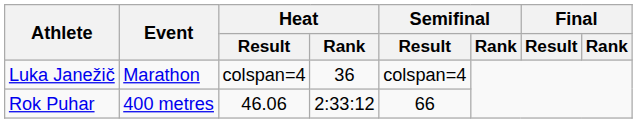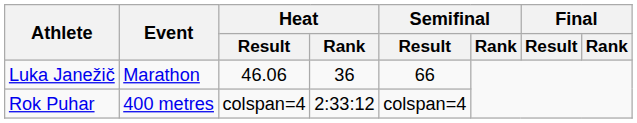(264, 75) colspan=4 -> (264, 75) 46.06
(425, 75) colspan=4 -> (425, 75) 66
(264, 104) 46.06 -> (264, 104) colspan=4
(425, 104) 66 -> (425, 104) colspan=4
